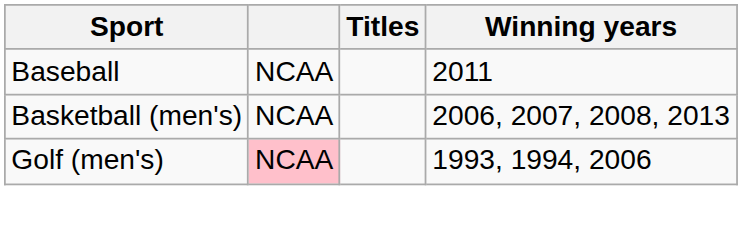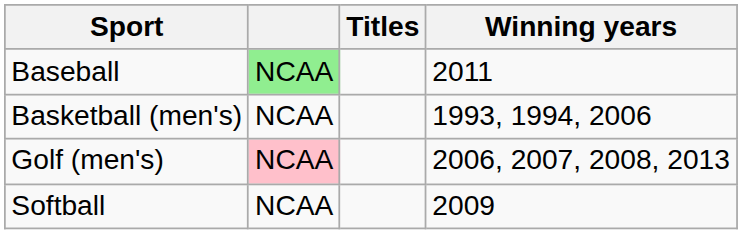(294, 71) no background -> (294, 71) lightgreen background
(581, 116) 2006, 2007, 2008, 2013 -> (542, 116) 1993, 1994, 2006
(542, 160) 1993, 1994, 2006 -> (581, 160) 2006, 2007, 2008, 2013
+ row: (58, 205)
